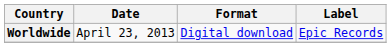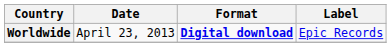(237, 33) normal -> (237, 33) bold
